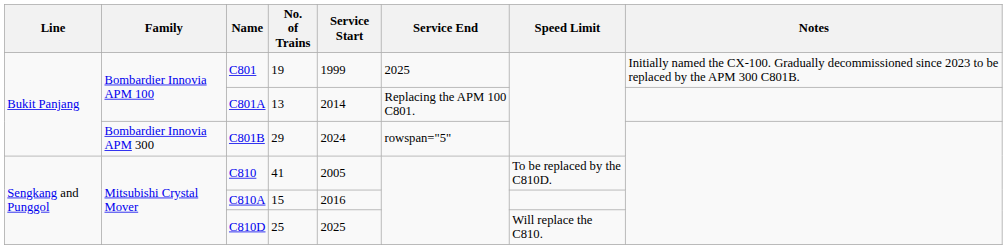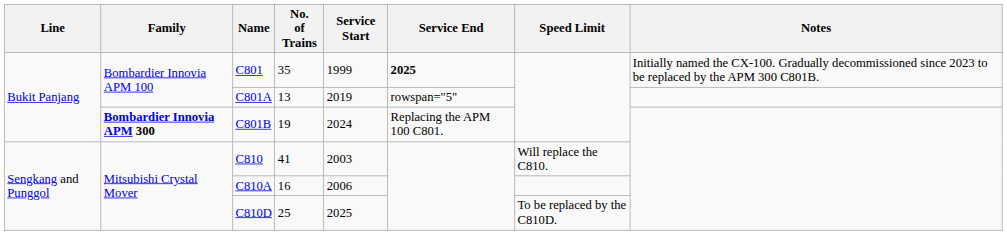(278, 70) 19 -> (284, 70) 35
(397, 70) normal -> (403, 70) bold
(333, 104) 2014 -> (339, 97) 2019
(445, 104) Replacing the APM 100 C801. -> (424, 97) rowspan="5"
(156, 138) normal -> (159, 124) bold
(278, 138) 29 -> (284, 124) 19
(418, 138) rowspan="5" -> (440, 124) Replacing the APM 100 C801.
(333, 172) 2005 -> (339, 158) 2003
(567, 172) To be replaced by the C810D. -> (558, 158) Will replace the C810.
(278, 200) 15 -> (284, 185) 16
(333, 200) 2016 -> (339, 185) 2006
(552, 227) Will replace the C810. -> (572, 213) To be replaced by the C810D.
